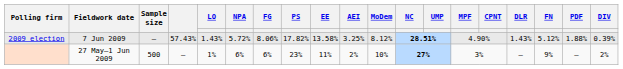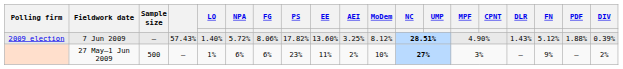(212, 38) 1.43% -> (212, 38) 1.40%
(325, 38) 13.58% -> (325, 38) 13.60%
